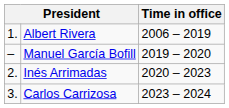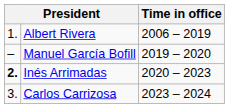(12, 73) normal -> (12, 73) bold
